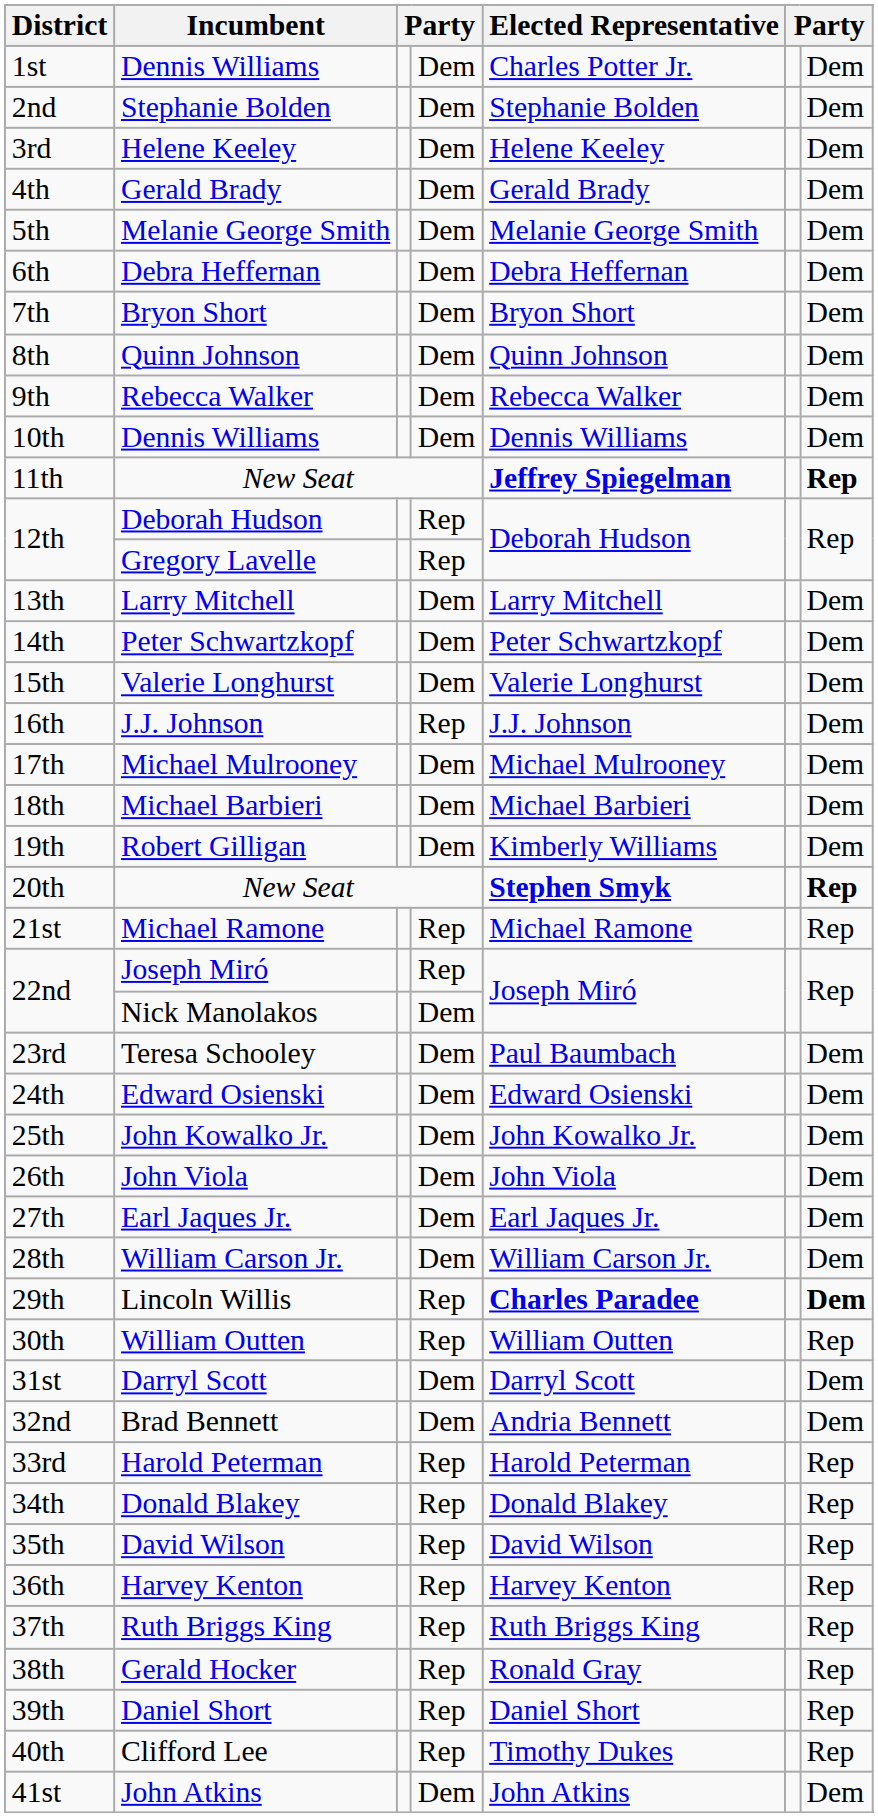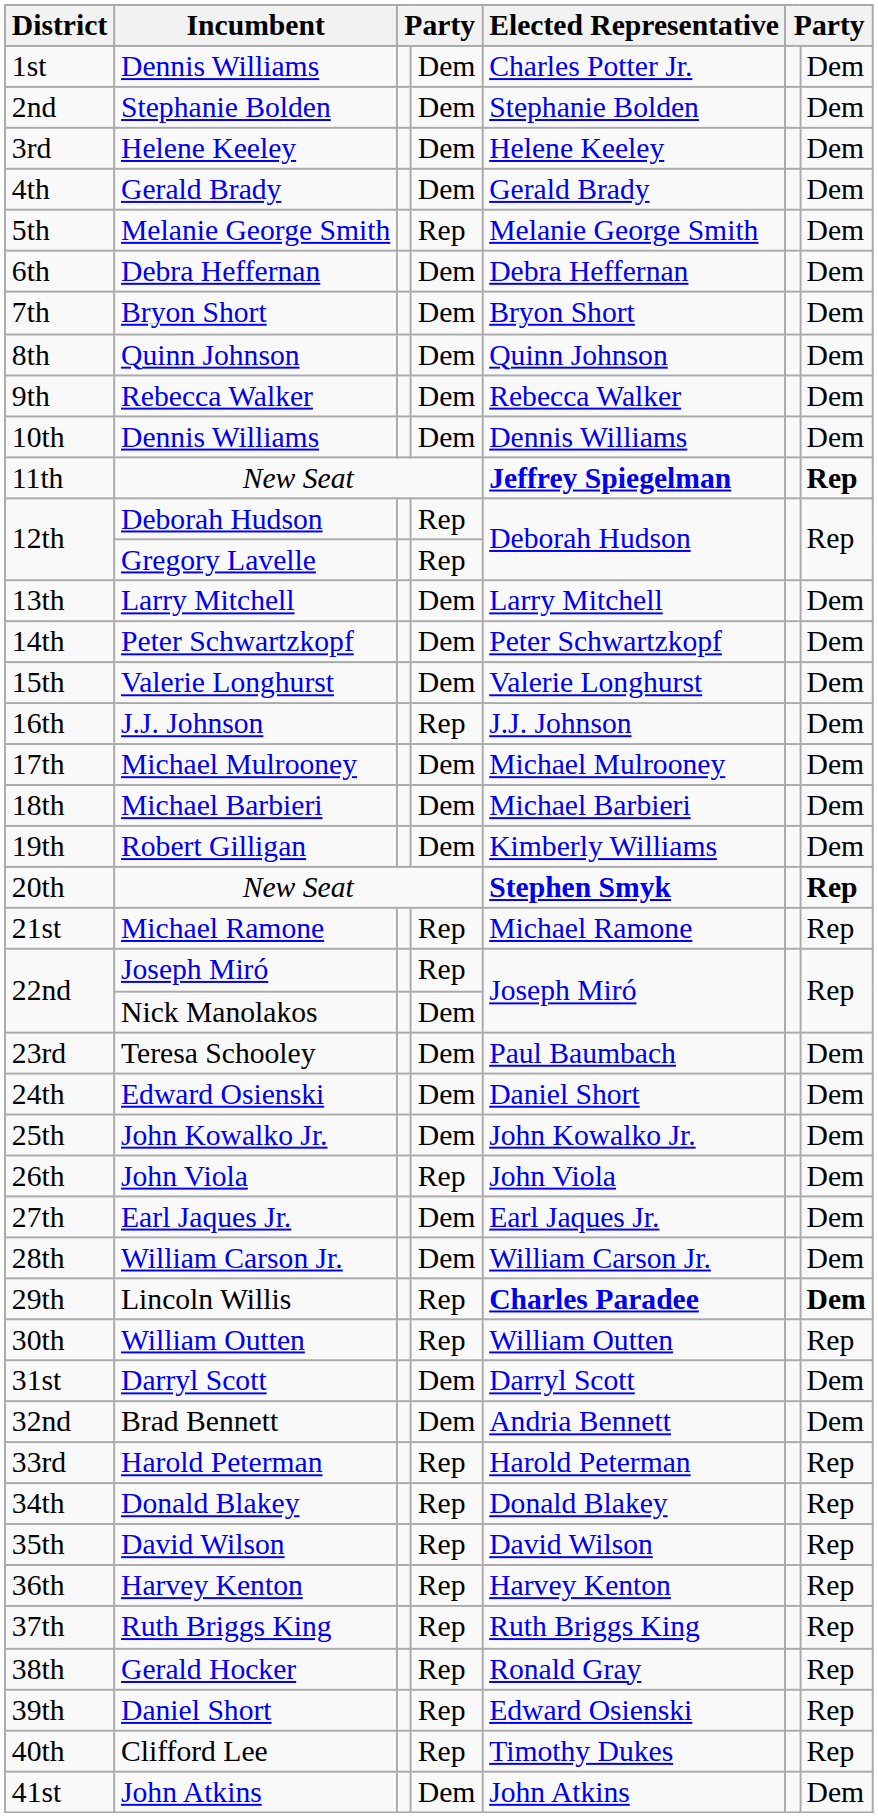(447, 230) Dem -> (442, 230) Rep
(591, 1093) Edward Osienski -> (564, 1093) Daniel Short
(447, 1175) Dem -> (442, 1175) Rep
(564, 1709) Daniel Short -> (591, 1709) Edward Osienski
